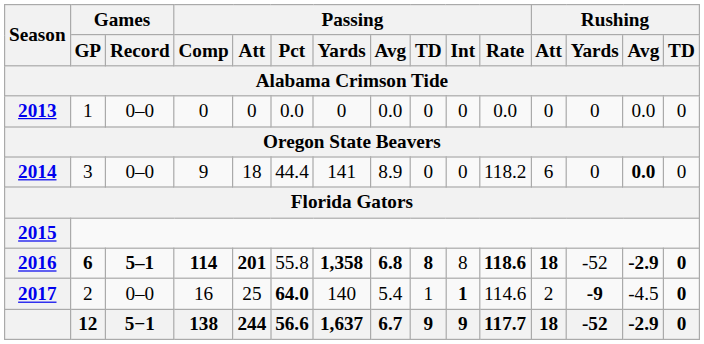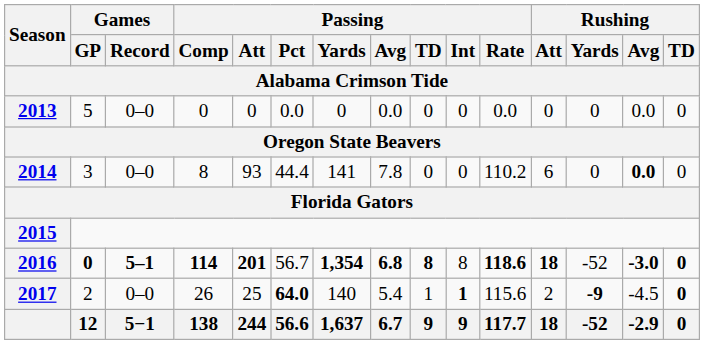(88, 111) 1 -> (88, 111) 5
(204, 171) 9 -> (204, 171) 8
(252, 171) 18 -> (252, 171) 93
(390, 171) 8.9 -> (390, 171) 7.8
(505, 171) 118.2 -> (505, 171) 110.2
(88, 263) 6 -> (88, 263) 0
(292, 263) 55.8 -> (292, 263) 56.7
(342, 263) 1,358 -> (342, 263) 1,354
(643, 263) -2.9 -> (643, 263) -3.0
(204, 293) 16 -> (204, 293) 26
(505, 293) 114.6 -> (505, 293) 115.6
